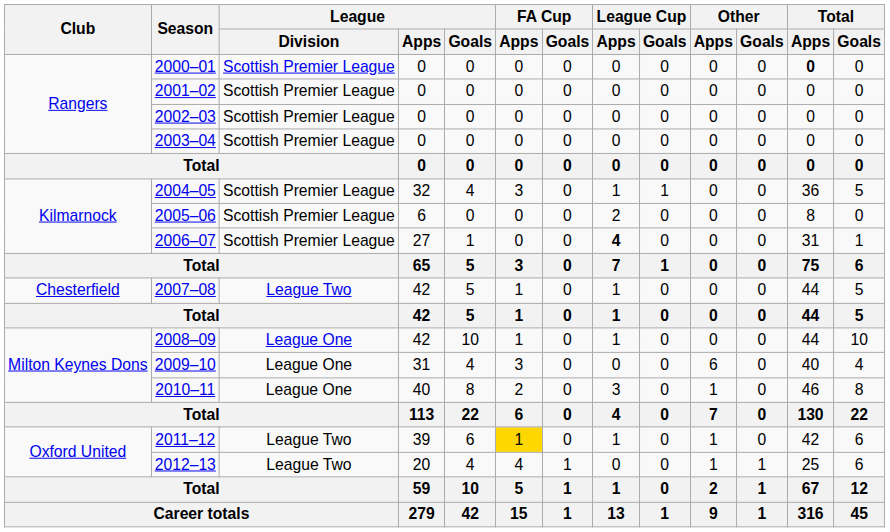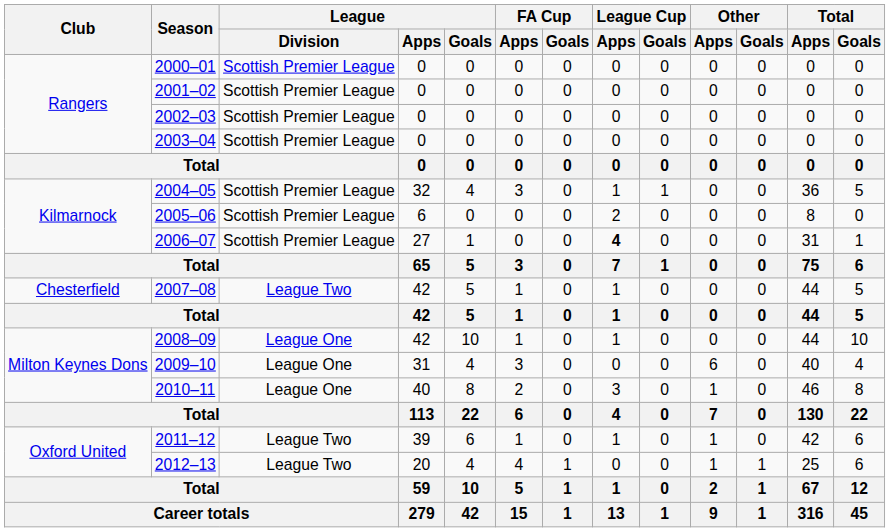(811, 66) bold -> (811, 66) normal
(519, 439) gold background -> (519, 439) no background
